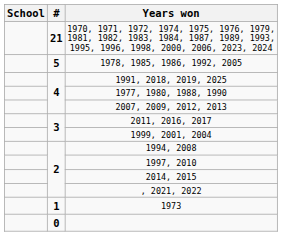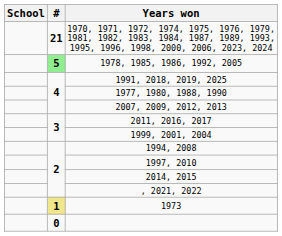(56, 63) no background -> (56, 63) lightgreen background
(56, 206) no background -> (56, 206) khaki background
